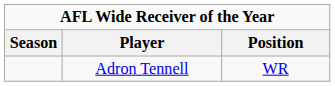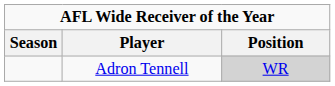(276, 68) no background -> (276, 68) lightgrey background
